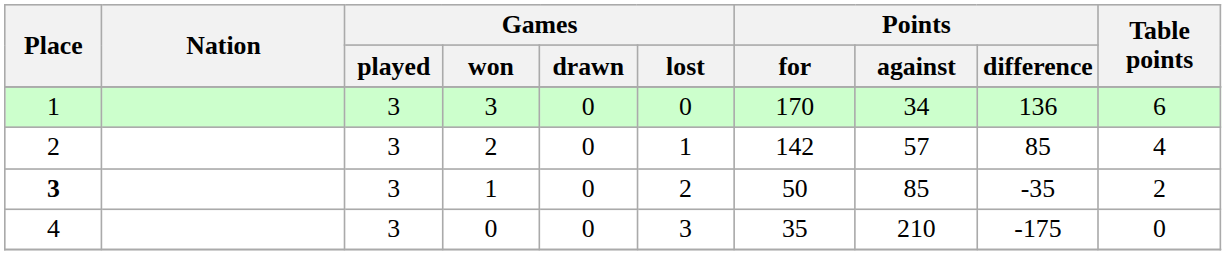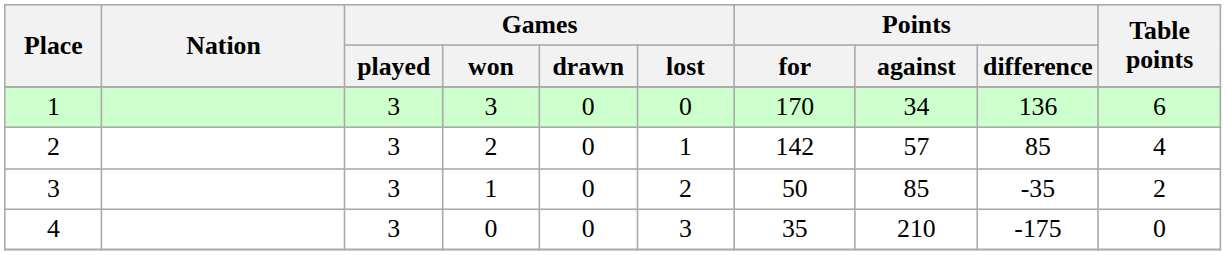(53, 188) bold -> (53, 188) normal
